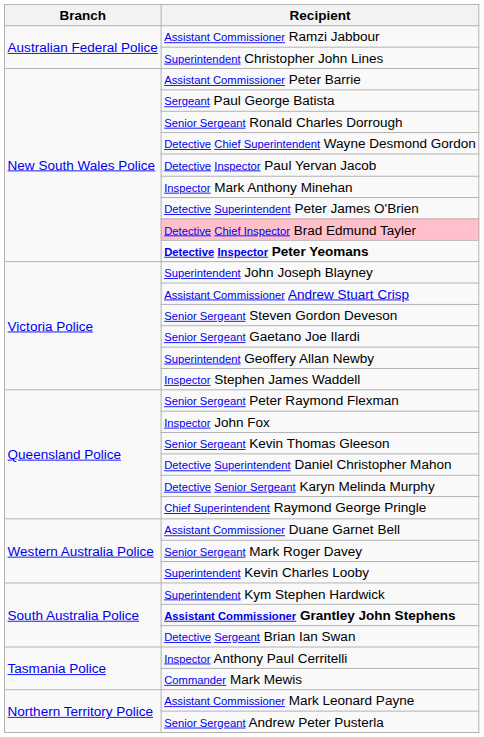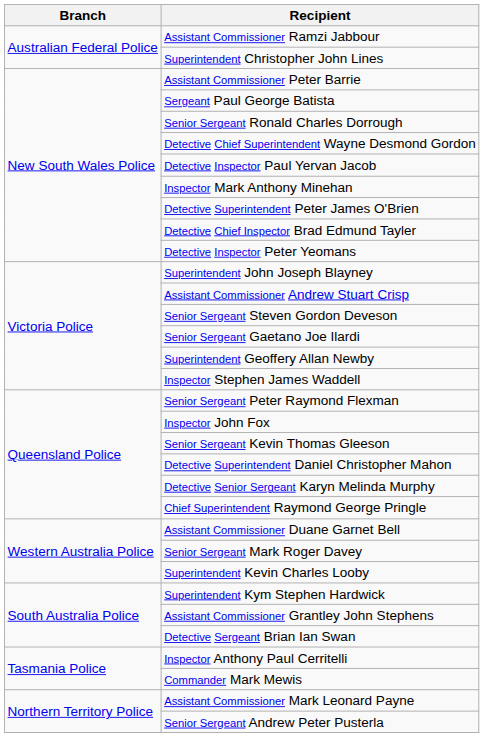(290, 229) pink background -> (290, 229) no background
(266, 251) bold -> (260, 251) normal
(310, 615) bold -> (299, 615) normal
